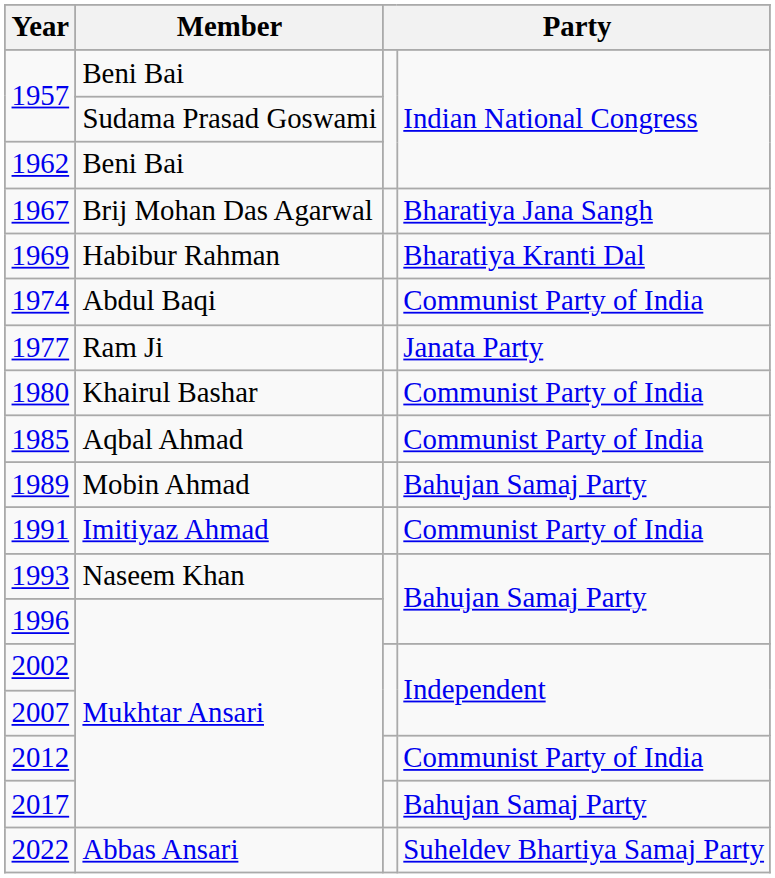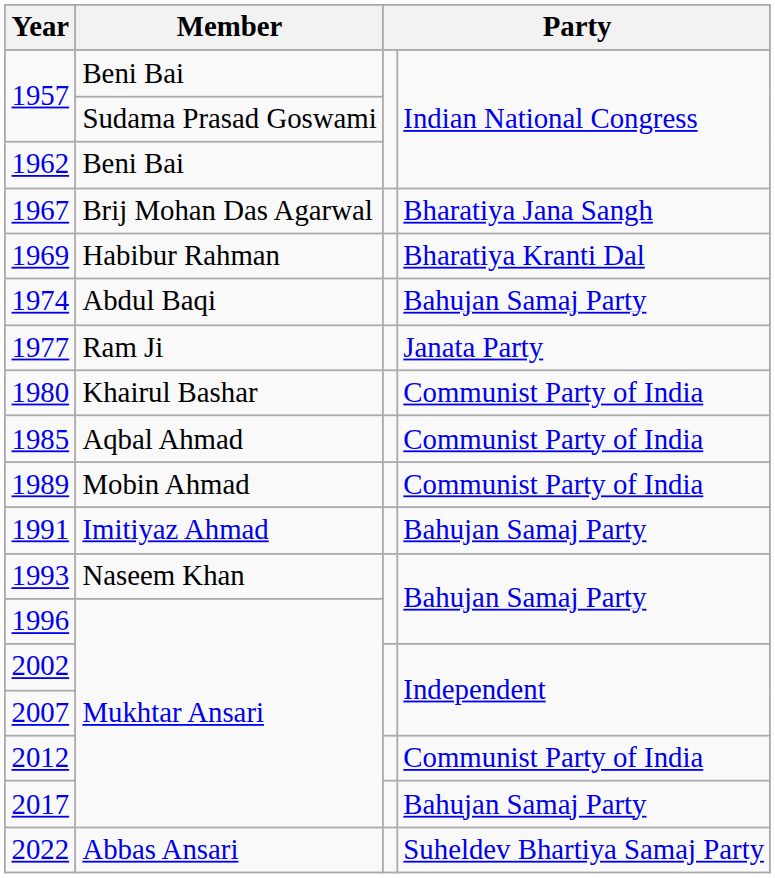(553, 301) Communist Party of India -> (525, 301) Bahujan Samaj Party
(525, 484) Bahujan Samaj Party -> (553, 484) Communist Party of India
(553, 529) Communist Party of India -> (525, 529) Bahujan Samaj Party
